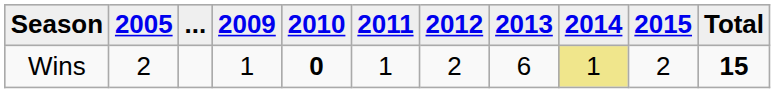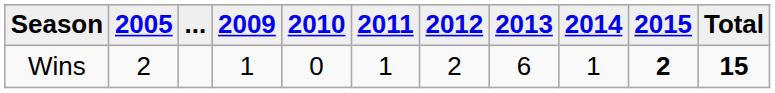(317, 66) bold -> (317, 66) normal
(594, 66) khaki background -> (594, 66) no background
(663, 66) normal -> (663, 66) bold
